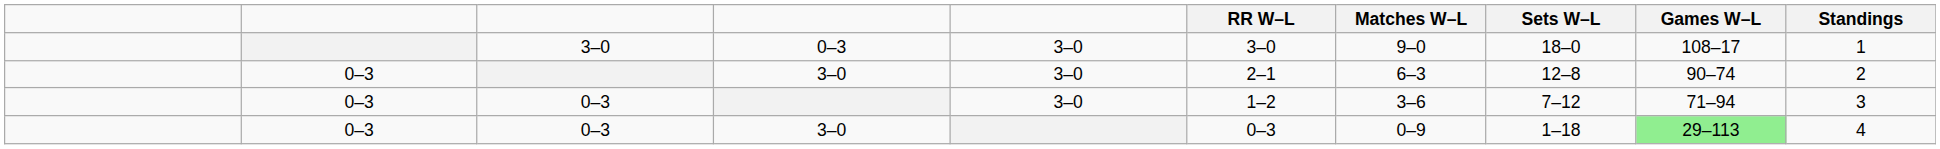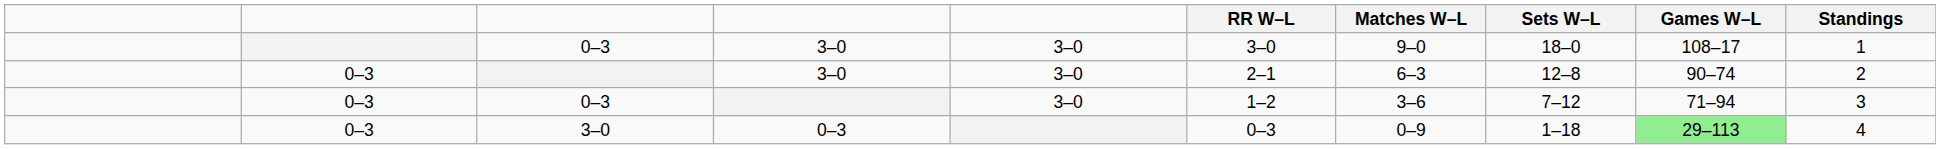(595, 47) 3–0 -> (595, 47) 0–3
(832, 47) 0–3 -> (832, 47) 3–0
(595, 130) 0–3 -> (595, 130) 3–0
(832, 130) 3–0 -> (832, 130) 0–3
